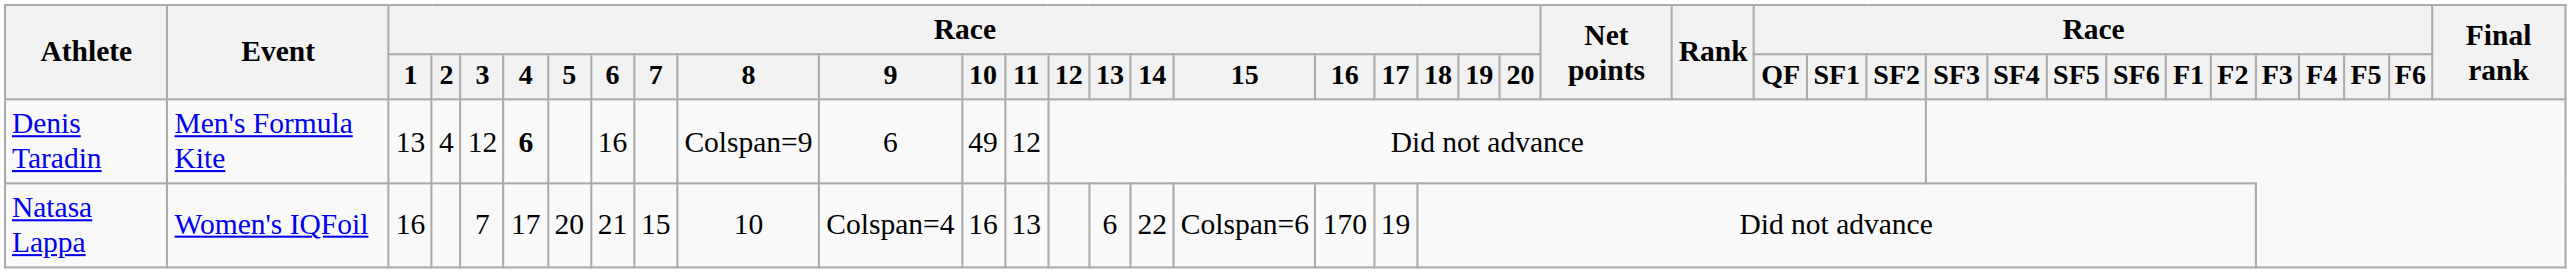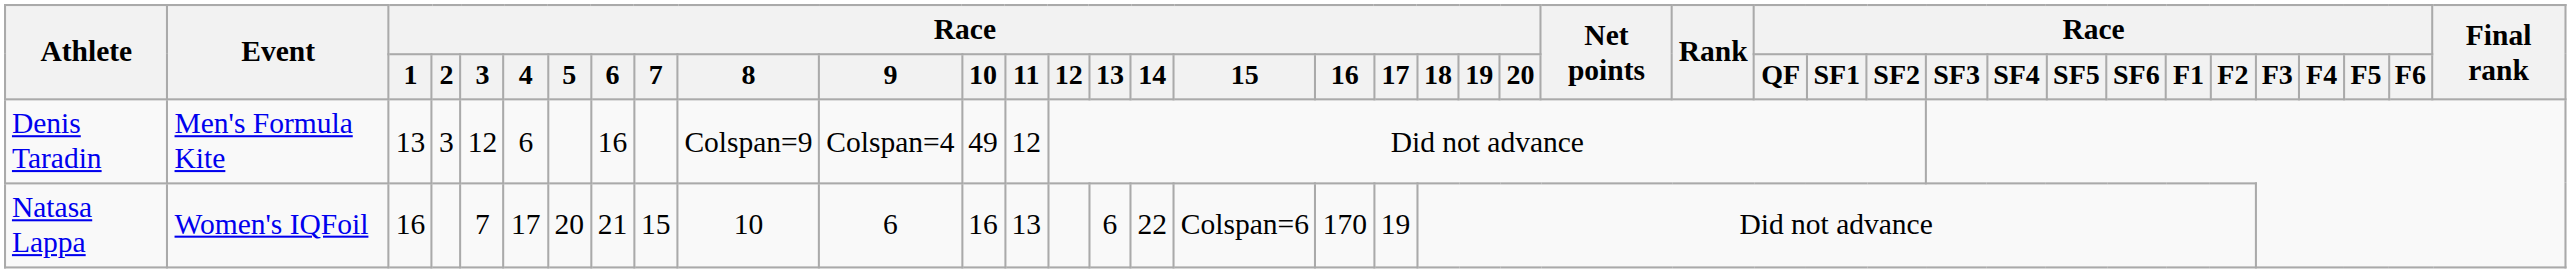(446, 141) 4 -> (446, 141) 3
(526, 141) bold -> (526, 141) normal
(890, 141) 6 -> (890, 141) Colspan=4
(890, 224) Colspan=4 -> (890, 224) 6
